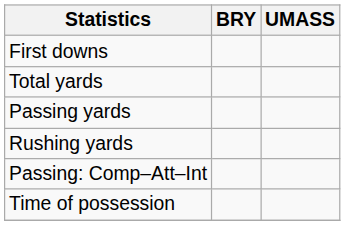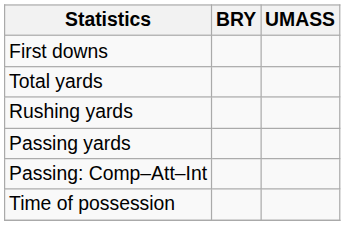rows swapped: (71, 143) <-> (70, 112)
